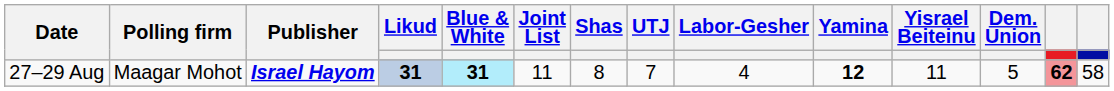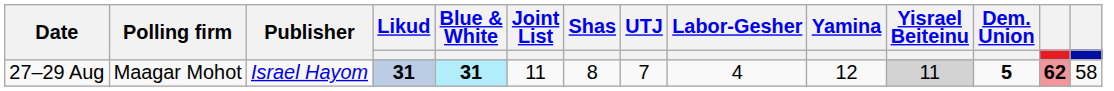(313, 73) bold -> (310, 73) normal
(853, 73) bold -> (847, 73) normal
(936, 73) no background -> (930, 73) lightgrey background
(1013, 73) normal -> (1006, 73) bold
